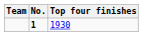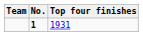(60, 25) 1930 -> (60, 25) 1931
